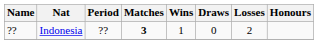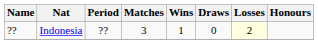(144, 30) bold -> (144, 30) normal
(249, 30) no background -> (249, 30) lightyellow background
